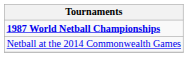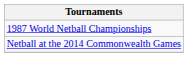(83, 28) bold -> (79, 28) normal
